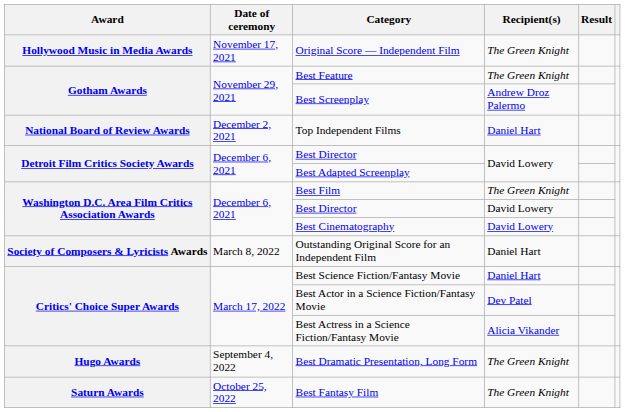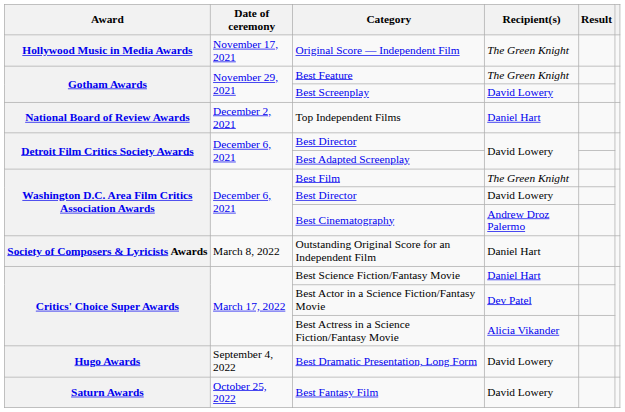(518, 99) Andrew Droz Palermo -> (520, 93) David Lowery
(520, 226) David Lowery -> (518, 220) Andrew Droz Palermo
(528, 361) The Green Knight -> (520, 361) David Lowery
(528, 392) The Green Knight -> (520, 392) David Lowery
